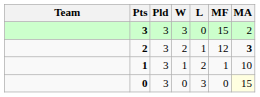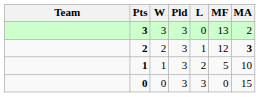columns swapped: (161, 13) <-> (180, 13)
(223, 30) 15 -> (223, 30) 13
(226, 65) 1 -> (226, 65) 5
(246, 83) lightyellow background -> (246, 83) no background
